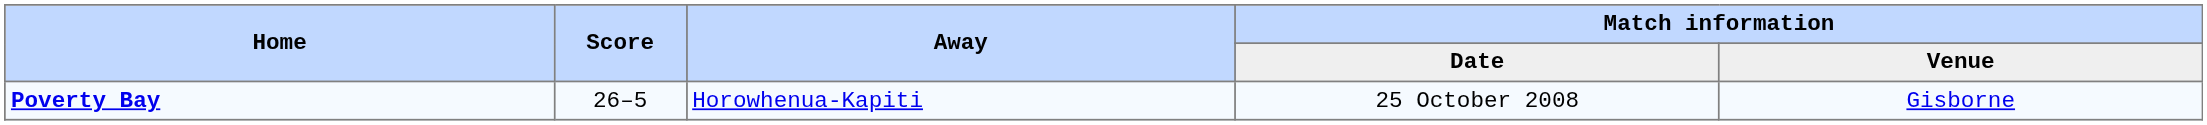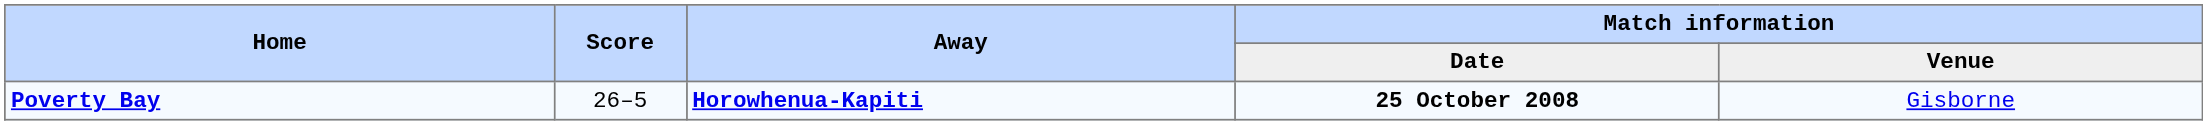(808, 101) normal -> (808, 101) bold
(1477, 101) normal -> (1477, 101) bold
